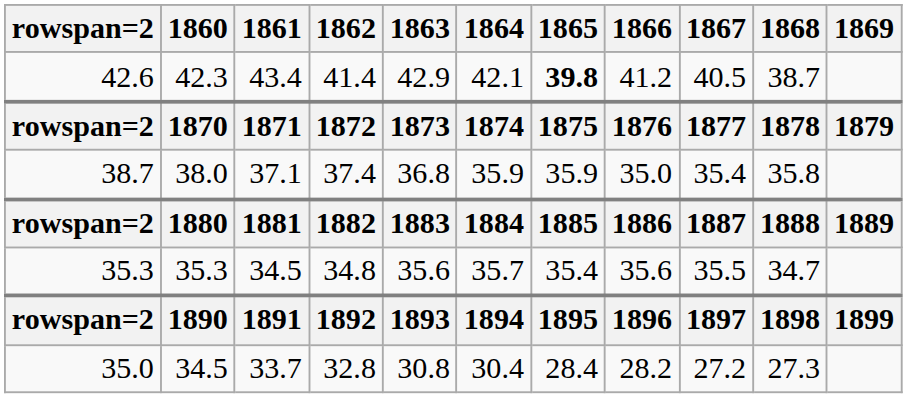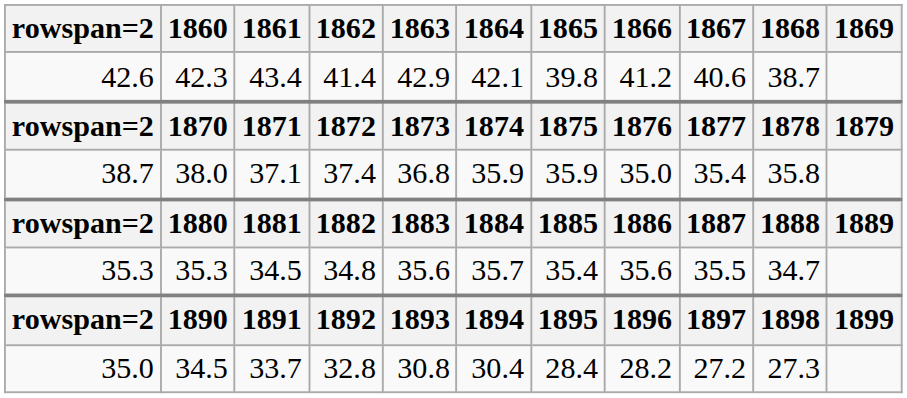(572, 76) bold -> (572, 76) normal
(720, 76) 40.5 -> (720, 76) 40.6
